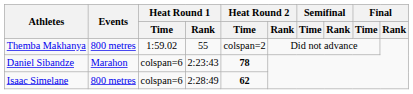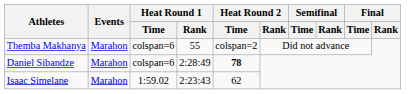(113, 47) 800 metres -> (109, 47) Marahon
(162, 47) 1:59.02 -> (153, 47) colspan=6
(203, 63) 2:23:43 -> (195, 63) 2:28:49
(113, 80) 800 metres -> (109, 80) Marahon
(162, 80) colspan=6 -> (153, 80) 1:59.02
(203, 80) 2:28:49 -> (195, 80) 2:23:43
(245, 80) bold -> (236, 80) normal
